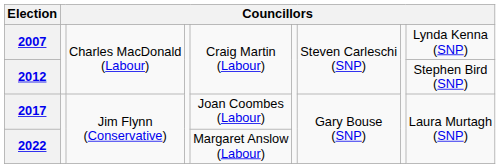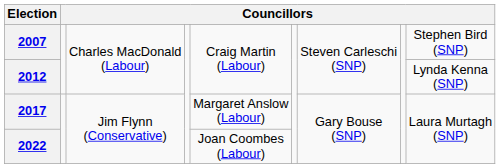(450, 42) Lynda Kenna (SNP) -> (450, 42) Stephen Bird (SNP)
(450, 76) Stephen Bird (SNP) -> (450, 76) Lynda Kenna (SNP)
(241, 111) Joan Coombes (Labour) -> (241, 111) Margaret Anslow (Labour)
(241, 146) Margaret Anslow (Labour) -> (241, 146) Joan Coombes (Labour)
